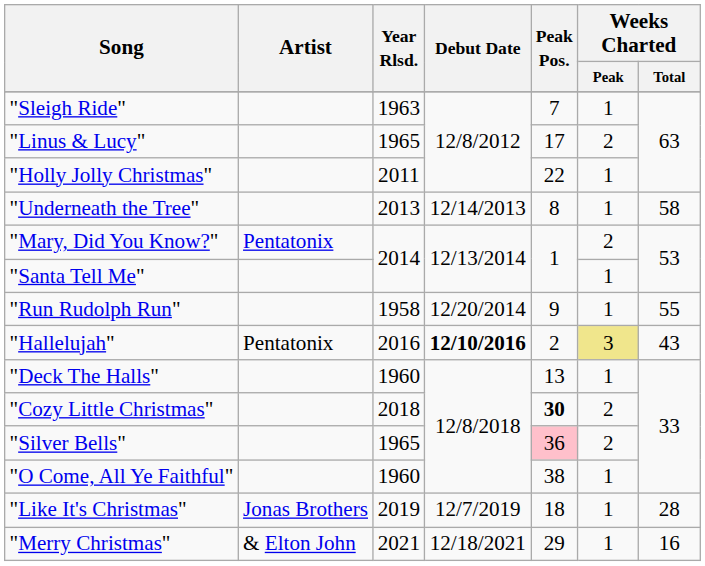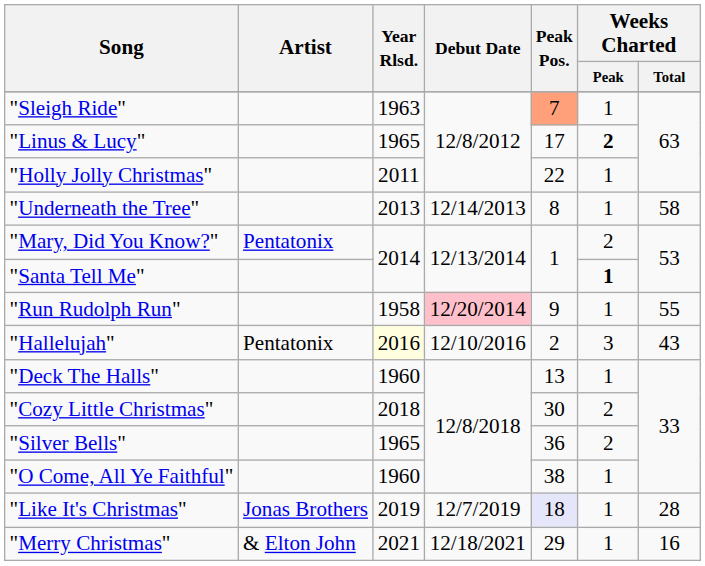(554, 107) no background -> (554, 107) lightsalmon background
(608, 141) normal -> (608, 141) bold
(608, 275) normal -> (608, 275) bold
(478, 308) no background -> (478, 308) pink background
(399, 342) no background -> (399, 342) lightyellow background
(478, 342) bold -> (478, 342) normal
(608, 342) khaki background -> (608, 342) no background
(554, 409) bold -> (554, 409) normal
(554, 442) pink background -> (554, 442) no background
(554, 509) no background -> (554, 509) lavender background
